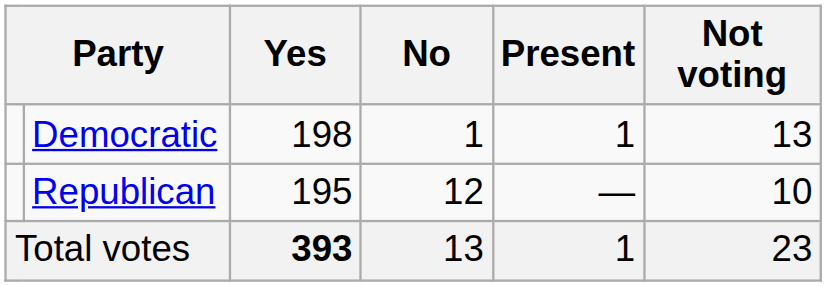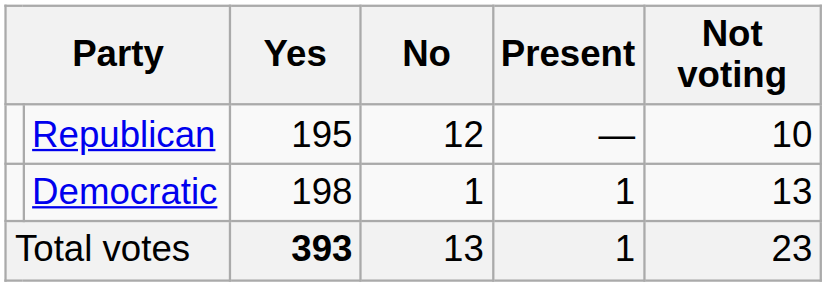rows swapped: (124, 191) <-> (125, 133)
